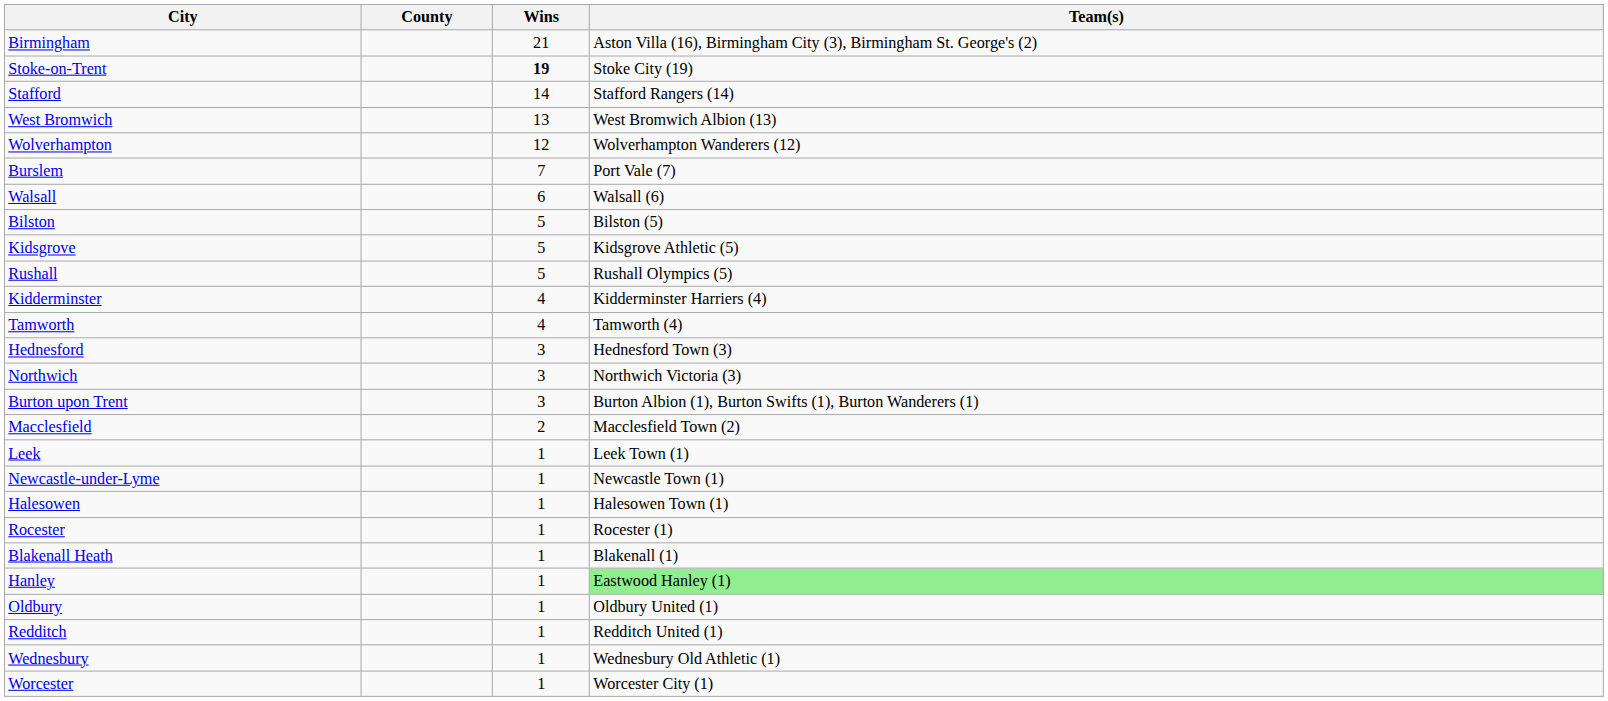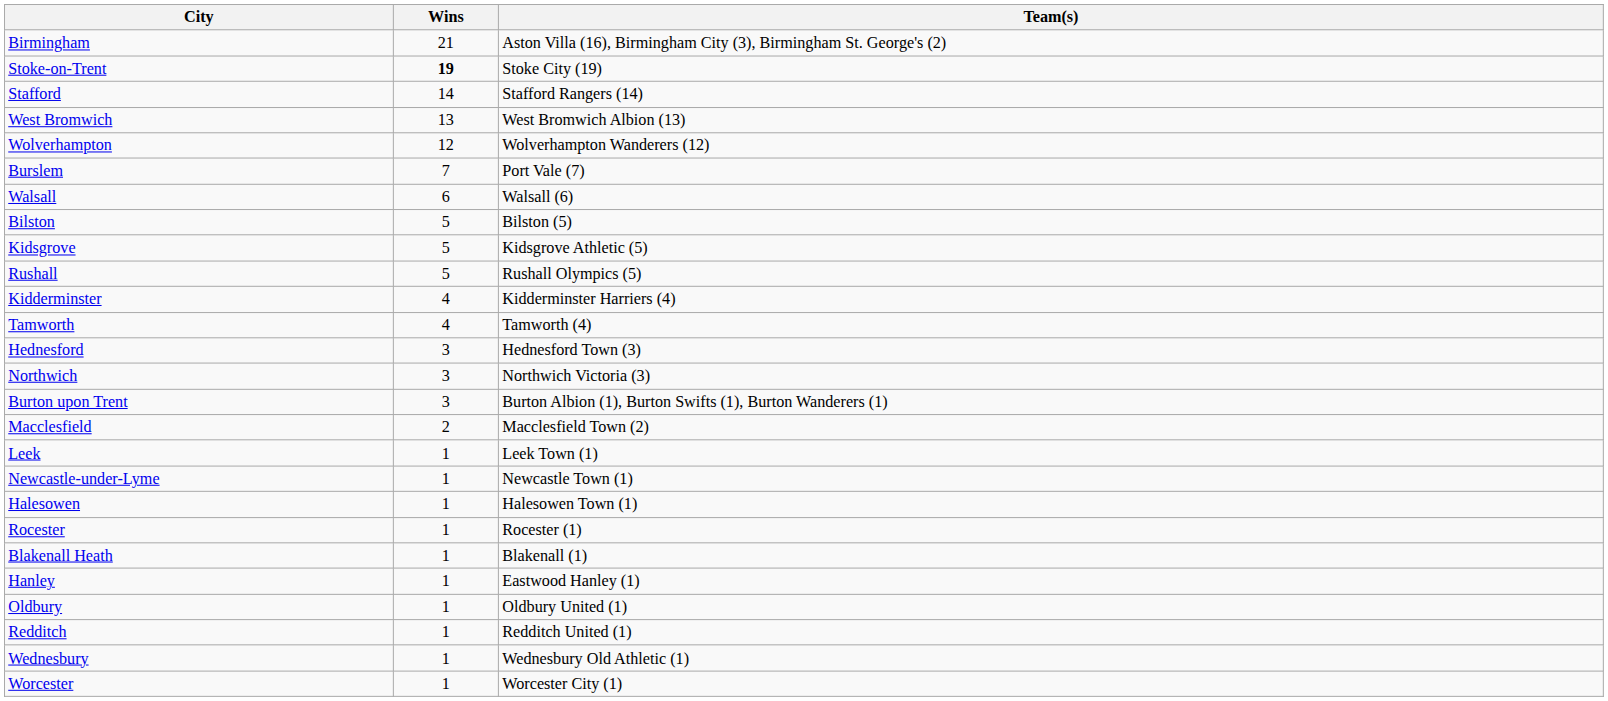- column: (427, 17)
(662, 581) lightgreen background -> (571, 581) no background
